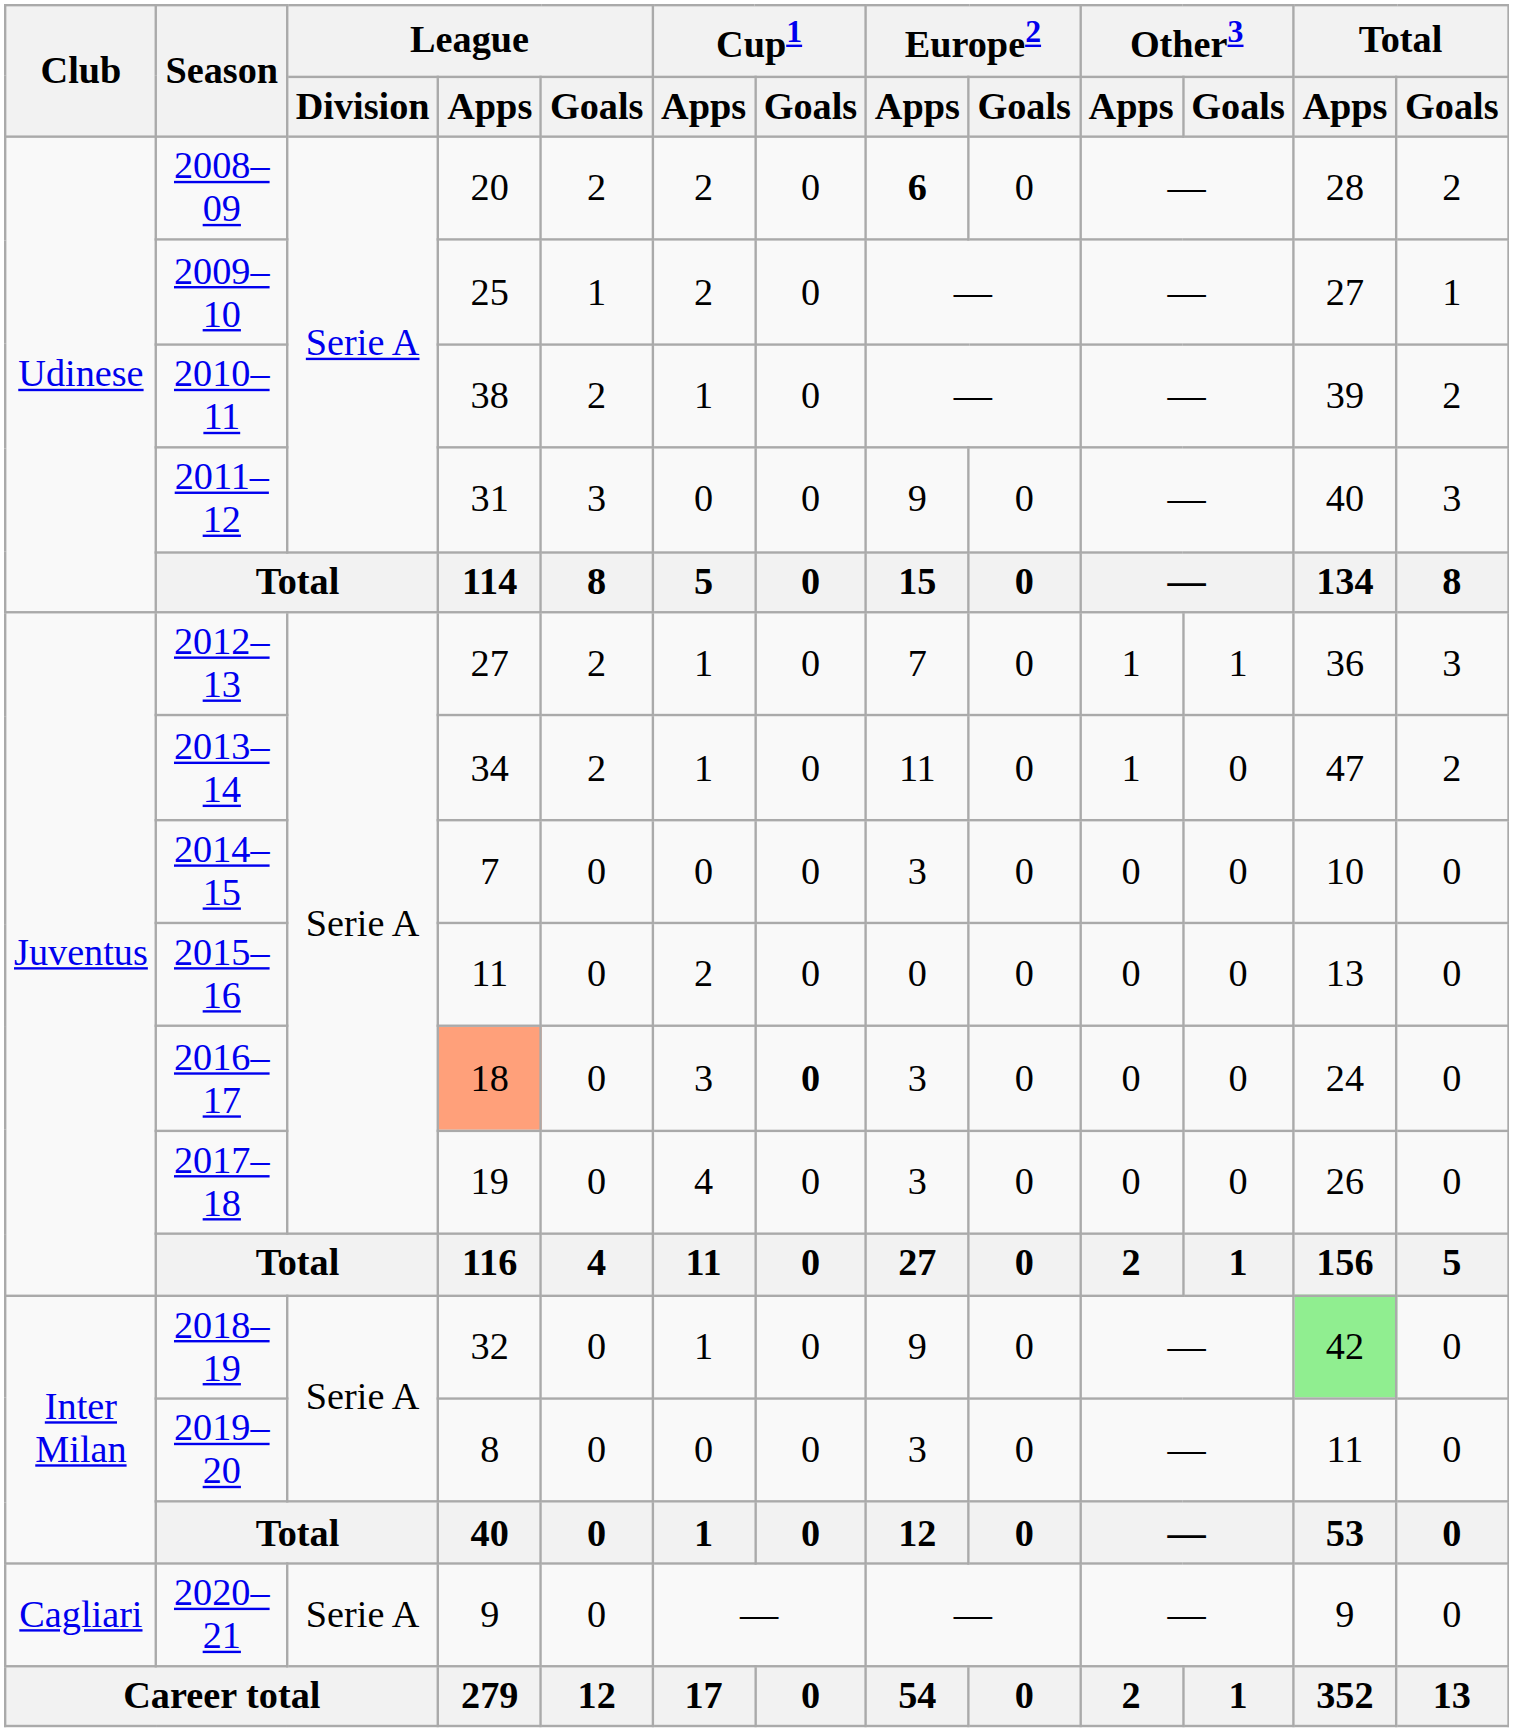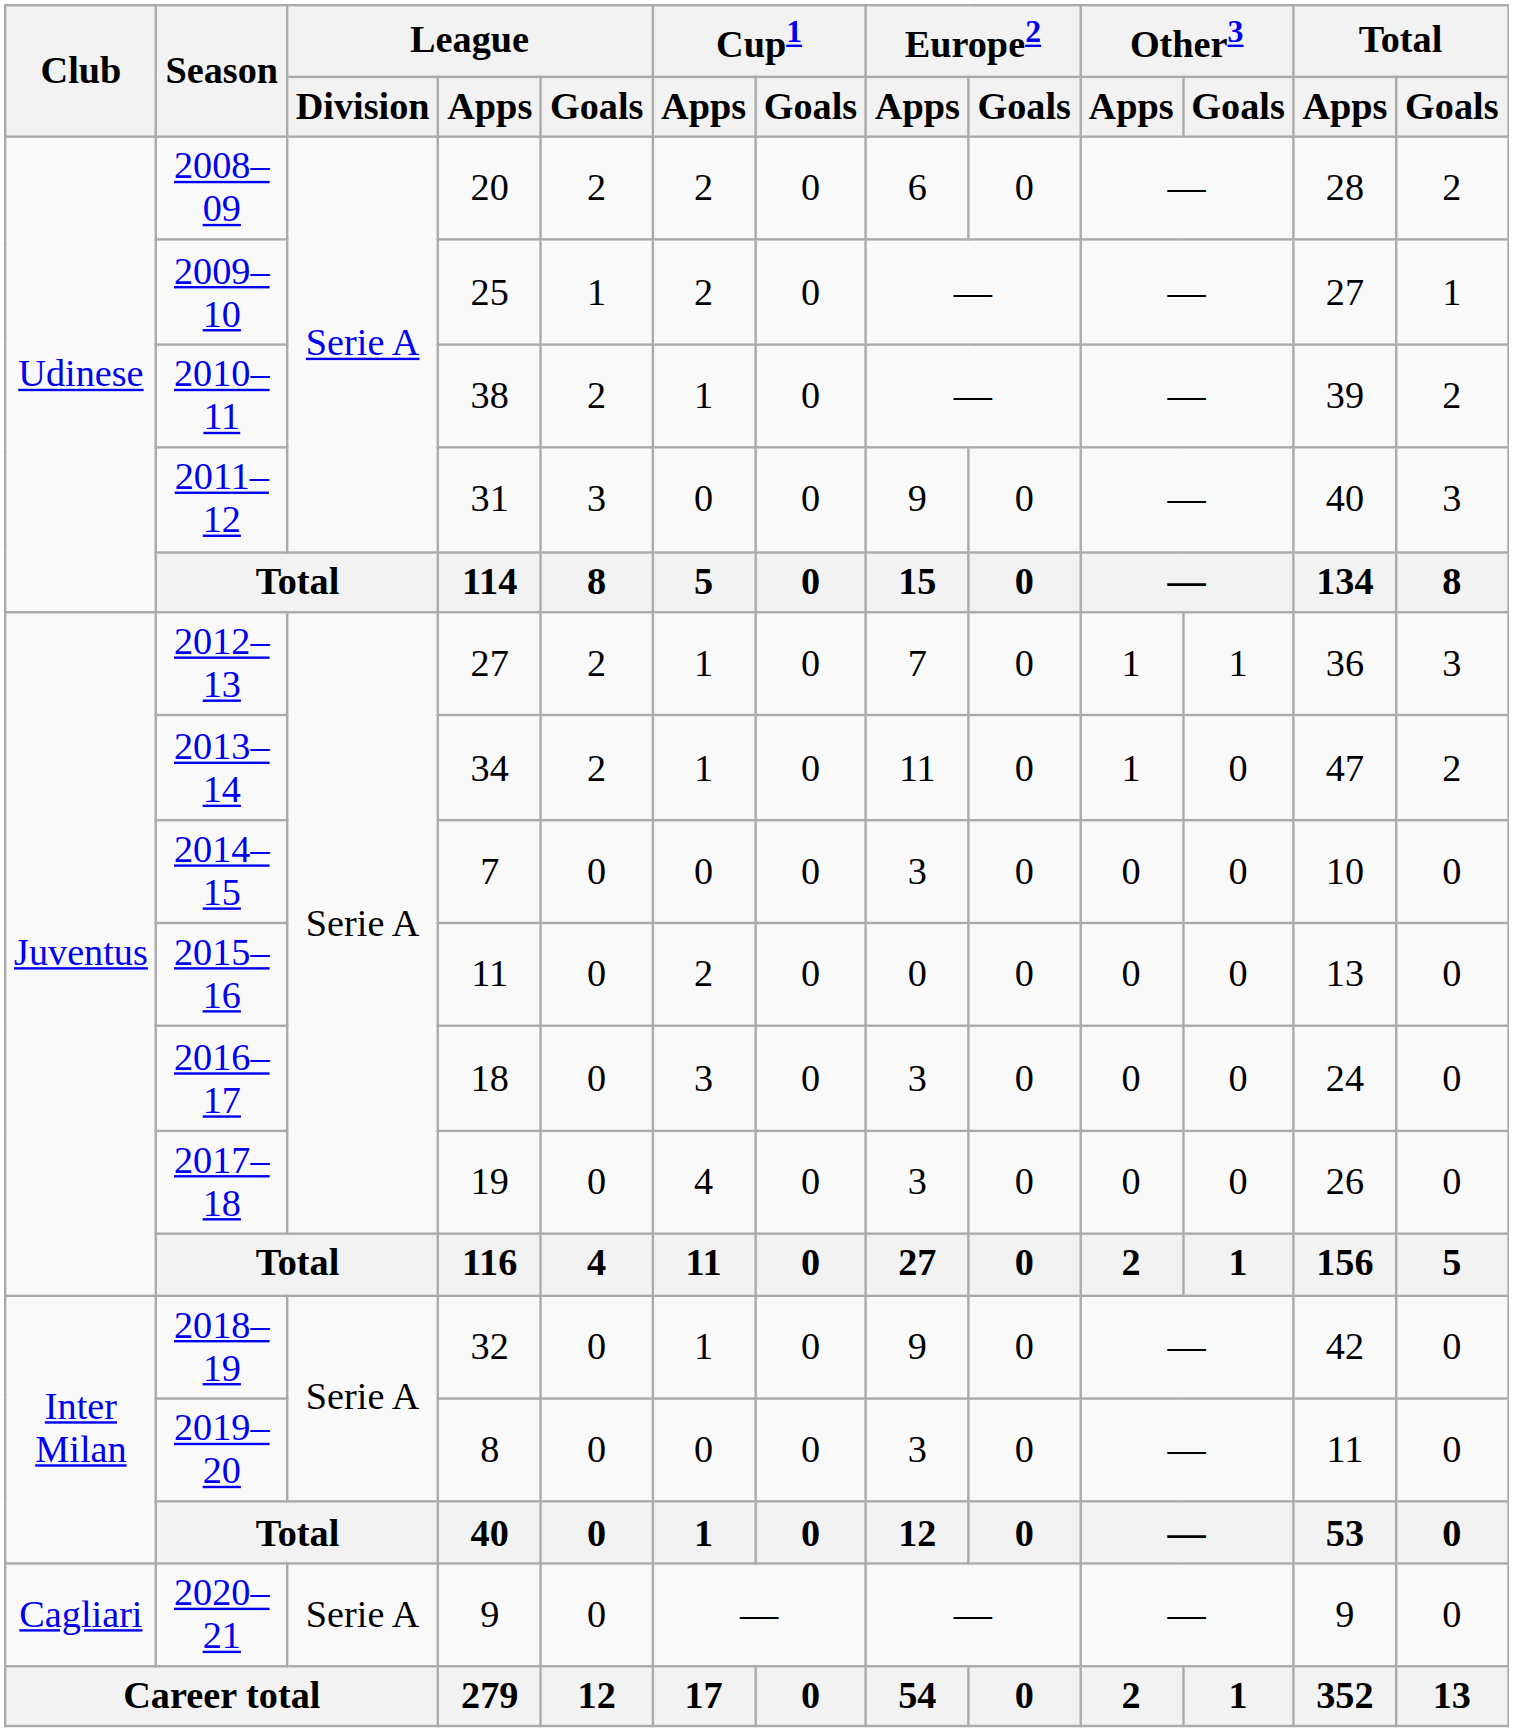(917, 187) bold -> (917, 187) normal
(490, 1077) lightsalmon background -> (490, 1077) no background
(810, 1077) bold -> (810, 1077) normal
(1345, 1345) lightgreen background -> (1345, 1345) no background
